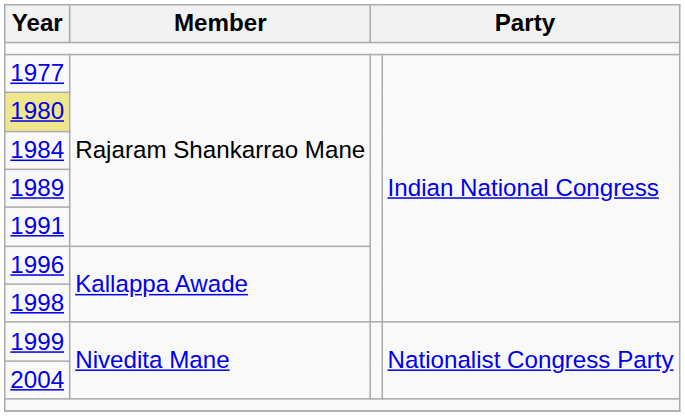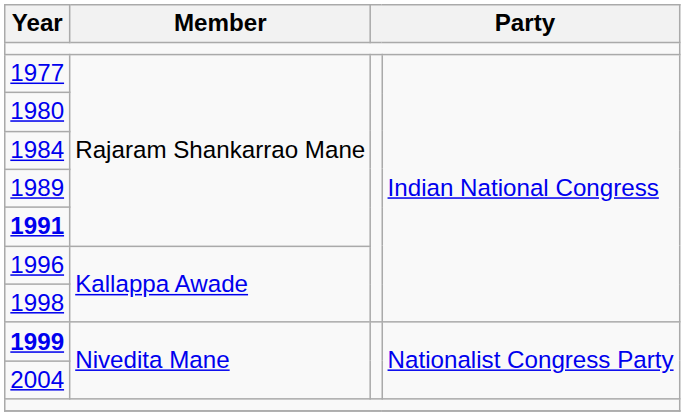(37, 111) khaki background -> (37, 111) no background
(37, 226) normal -> (37, 226) bold
(37, 341) normal -> (37, 341) bold
